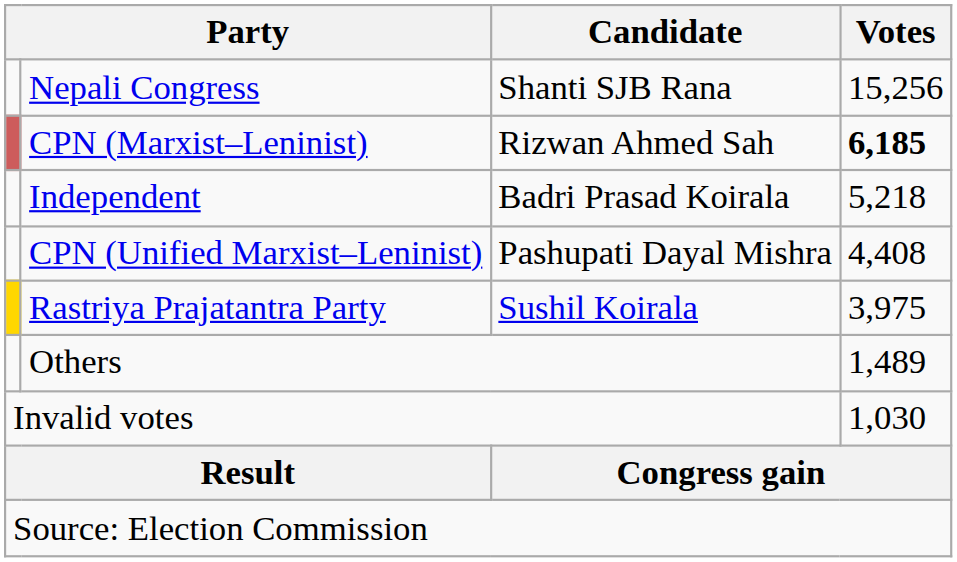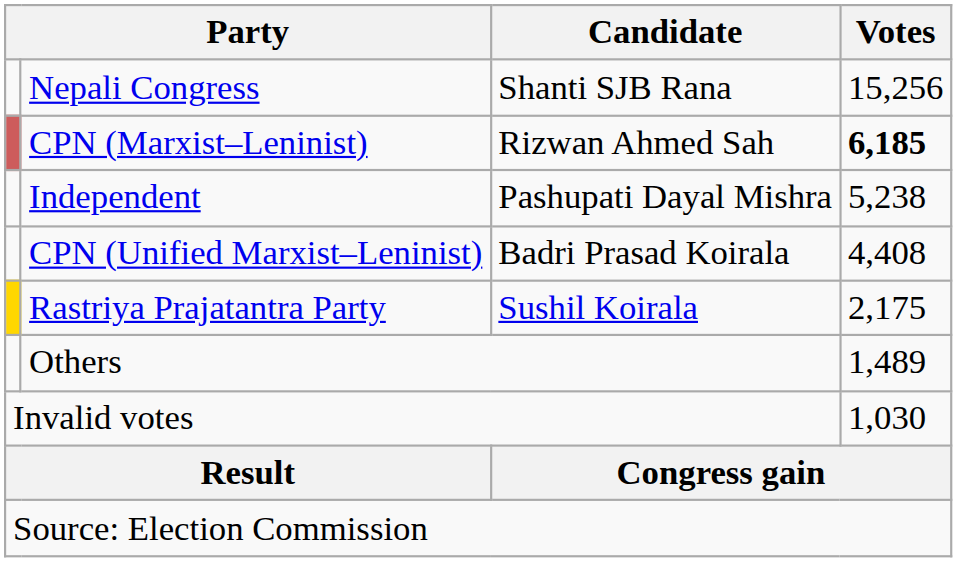(644, 197) Badri Prasad Koirala -> (665, 197) Pashupati Dayal Mishra
(887, 197) 5,218 -> (887, 197) 5,238
(665, 252) Pashupati Dayal Mishra -> (644, 252) Badri Prasad Koirala
(887, 307) 3,975 -> (887, 307) 2,175
